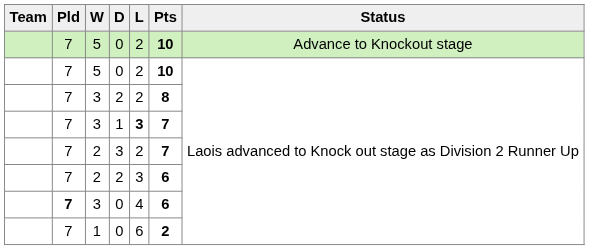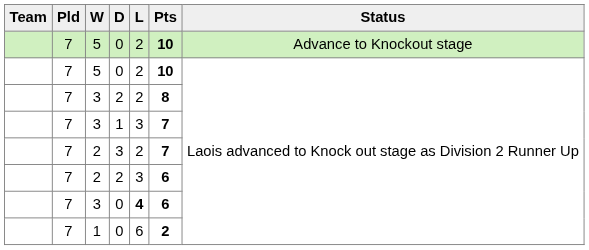(139, 124) bold -> (139, 124) normal
(68, 204) bold -> (68, 204) normal
(139, 204) normal -> (139, 204) bold
